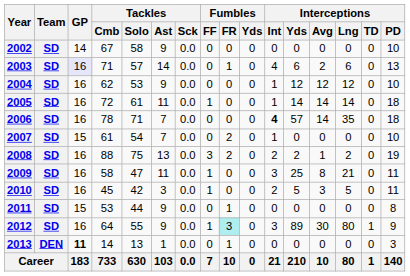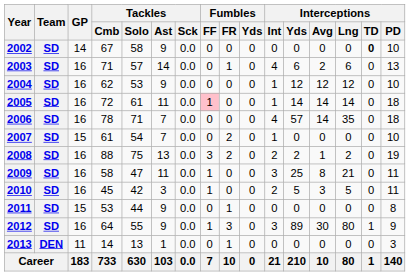(371, 48) normal -> (371, 48) bold
(80, 66) lavender background -> (80, 66) no background
(210, 102) no background -> (210, 102) pink background
(274, 119) bold -> (274, 119) normal
(229, 226) paleturquoise background -> (229, 226) no background
(80, 244) bold -> (80, 244) normal
